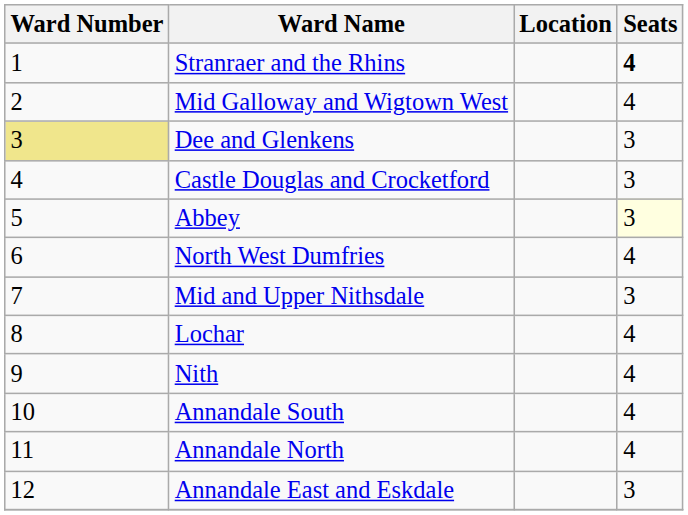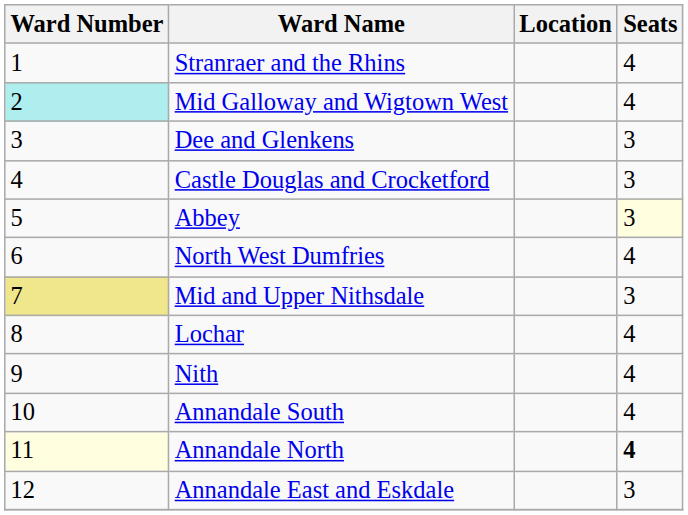(629, 62) bold -> (629, 62) normal
(17, 101) no background -> (17, 101) paleturquoise background
(17, 140) khaki background -> (17, 140) no background
(17, 295) no background -> (17, 295) khaki background
(22, 450) no background -> (22, 450) lightyellow background
(629, 450) normal -> (629, 450) bold
